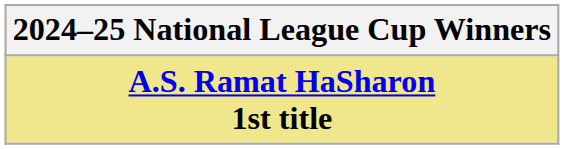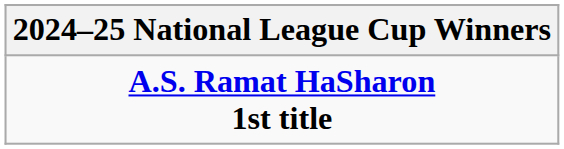(282, 99) khaki background -> (282, 99) no background
